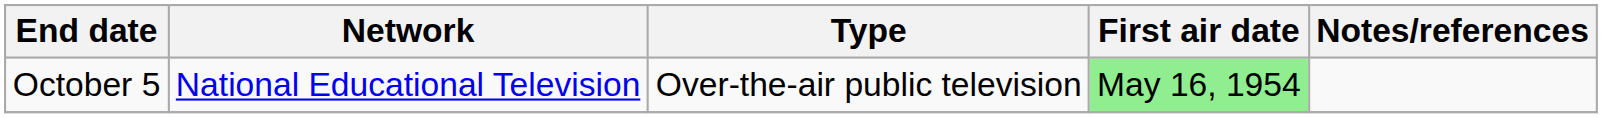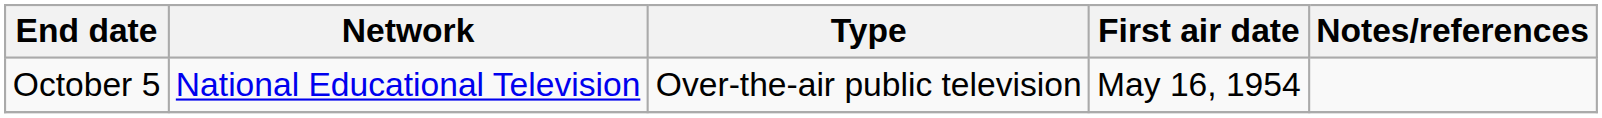(1199, 84) lightgreen background -> (1199, 84) no background
